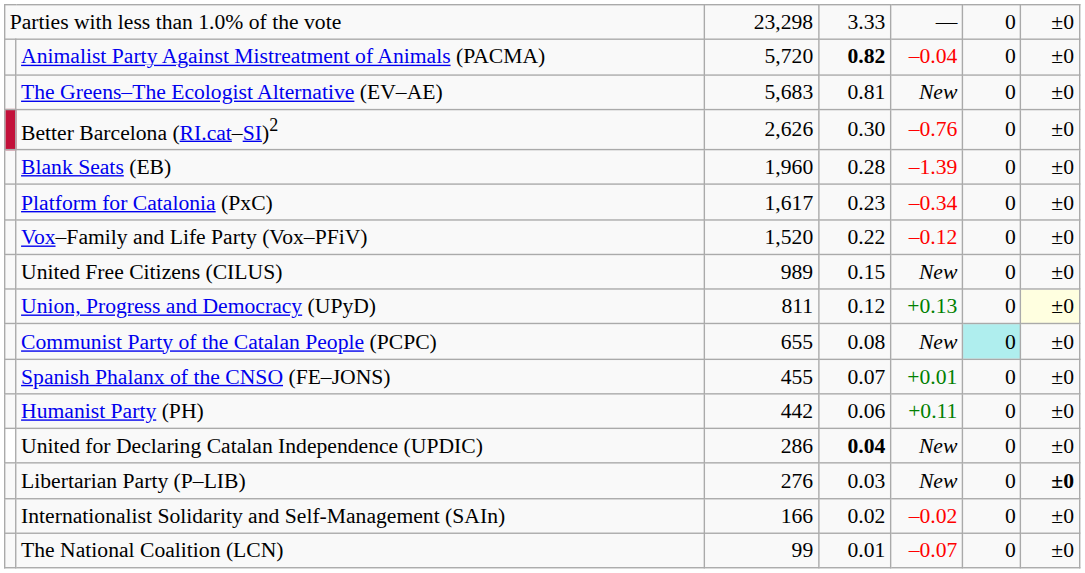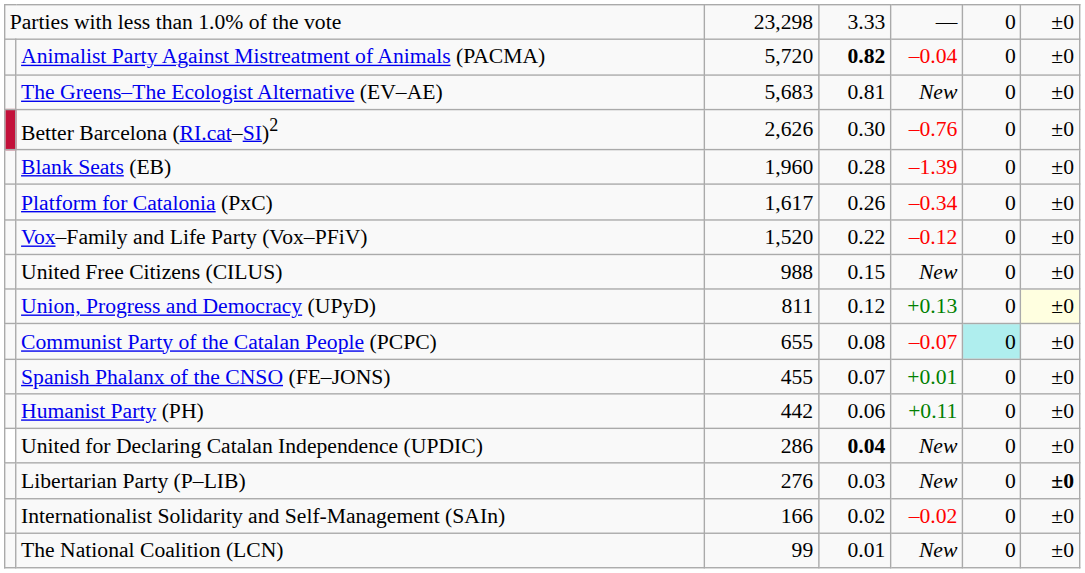(866, 201) 0.23 -> (866, 201) 0.26
(797, 271) 989 -> (797, 271) 988
(938, 341) New -> (933, 341) –0.07
(933, 550) –0.07 -> (938, 550) New
